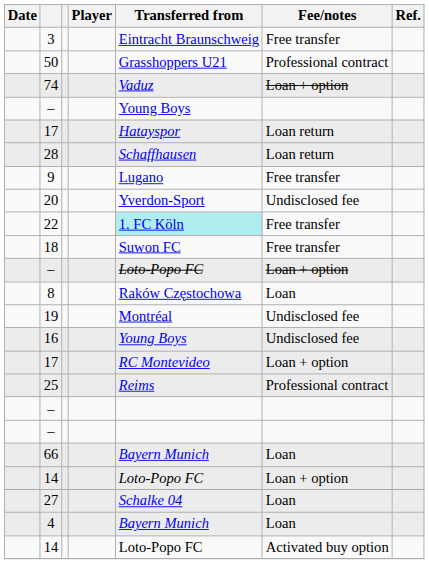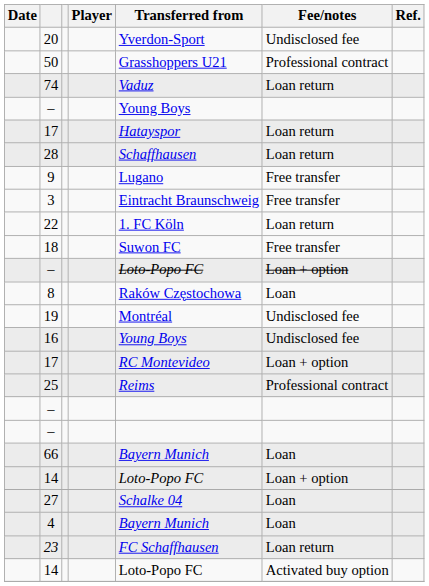rows swapped: (22, 39) <-> (22, 201)
(307, 85) Loan + option -> (300, 85) Loan return
(151, 223) paleturquoise background -> (151, 223) no background
(303, 223) Free transfer -> (300, 223) Loan return
+ row: (22, 547)
